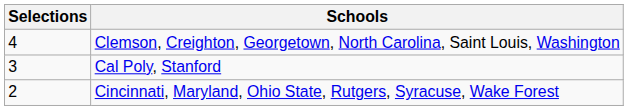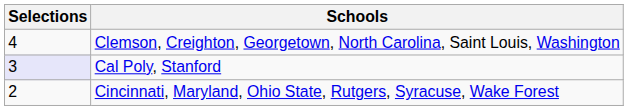(13, 67) no background -> (13, 67) lavender background
